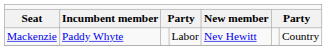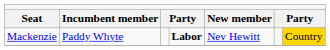(185, 36) normal -> (187, 36) bold
(301, 36) no background -> (304, 36) gold background
